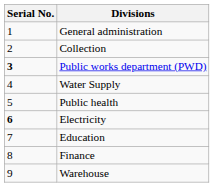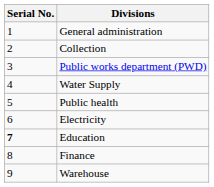(10, 66) bold -> (10, 66) normal
(10, 119) bold -> (10, 119) normal
(10, 137) normal -> (10, 137) bold
